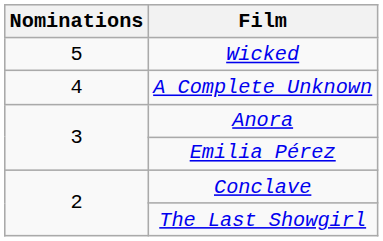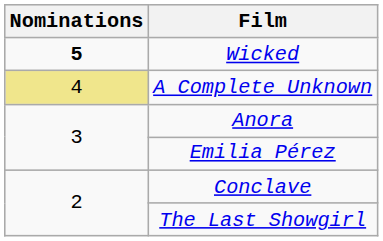(77, 54) normal -> (77, 54) bold
(77, 87) no background -> (77, 87) khaki background
